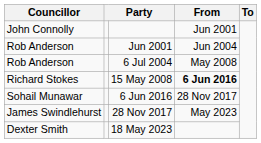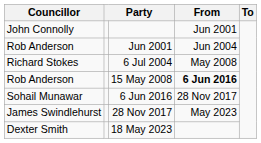(40, 63) Rob Anderson -> (43, 63) Richard Stokes
(43, 79) Richard Stokes -> (40, 79) Rob Anderson
